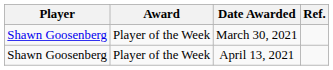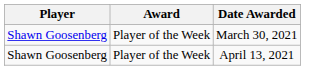- column: (315, 14)
